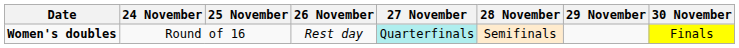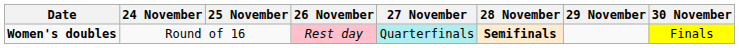(334, 34) no background -> (334, 34) pink background
(520, 34) normal -> (520, 34) bold
